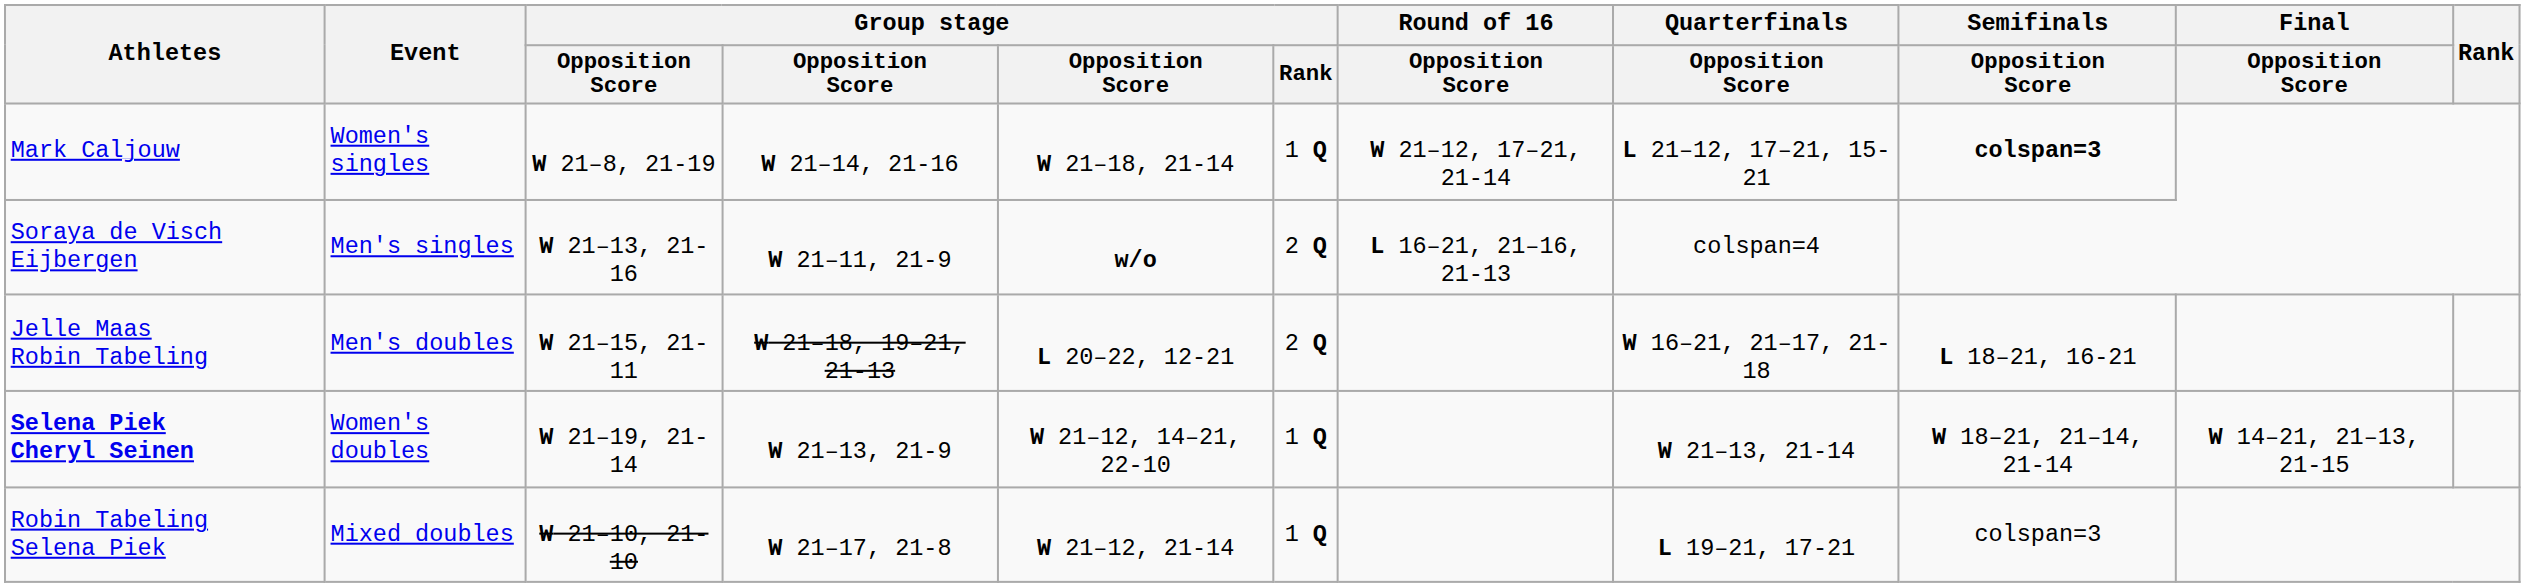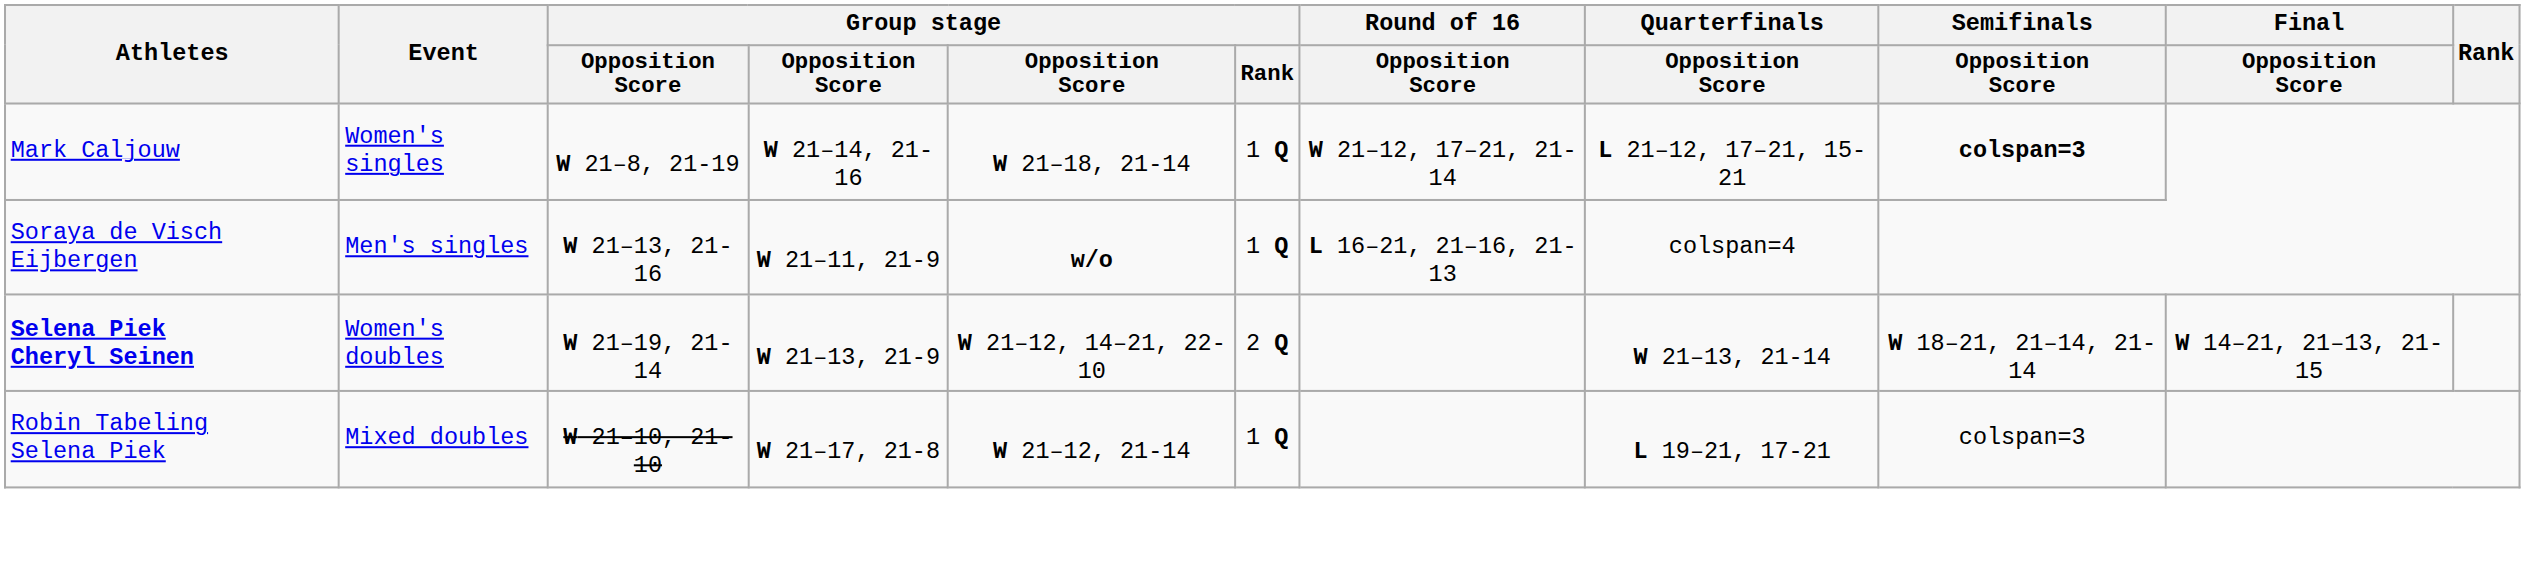(1306, 247) 2 Q -> (1267, 247) 1 Q
- row: (109, 343)
(1306, 439) 1 Q -> (1267, 343) 2 Q
